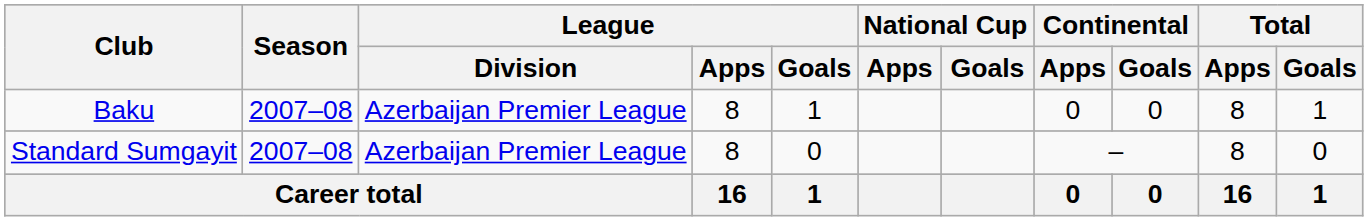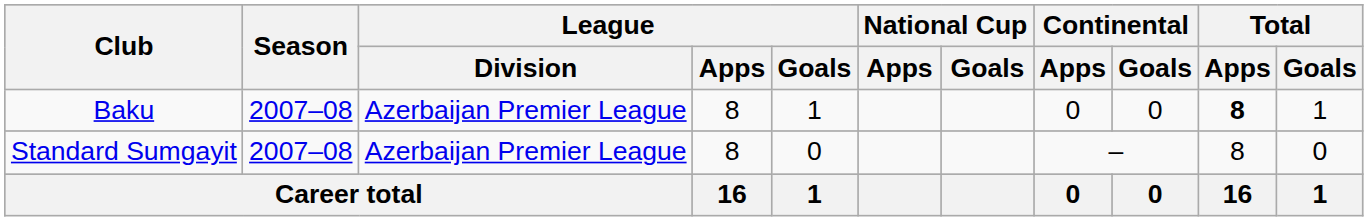(1237, 109) normal -> (1237, 109) bold
